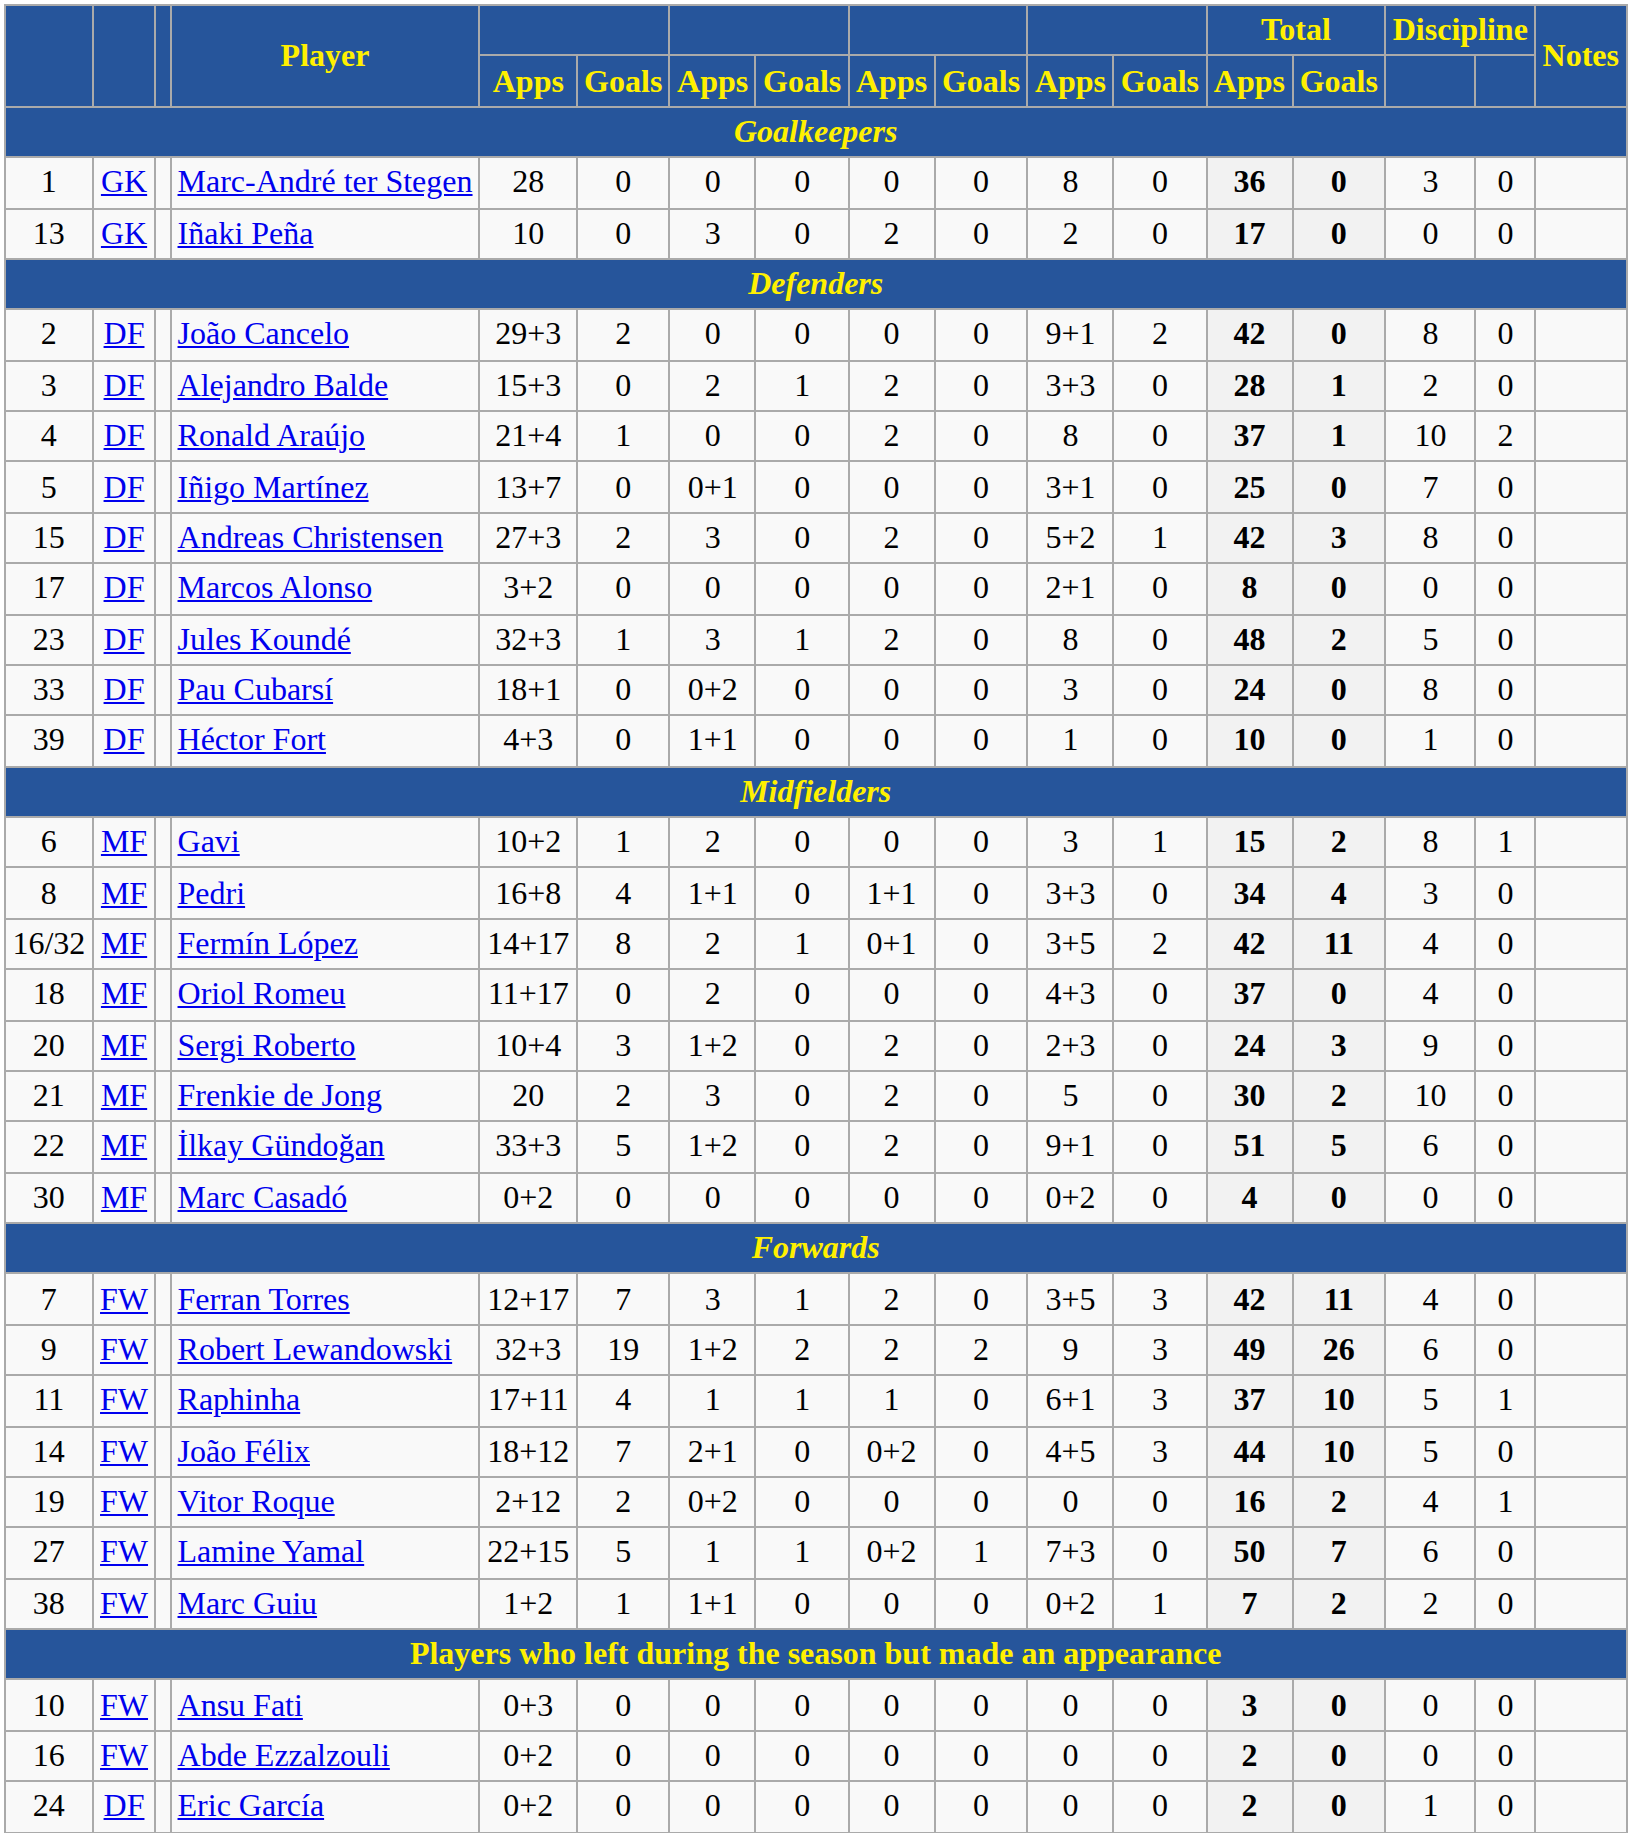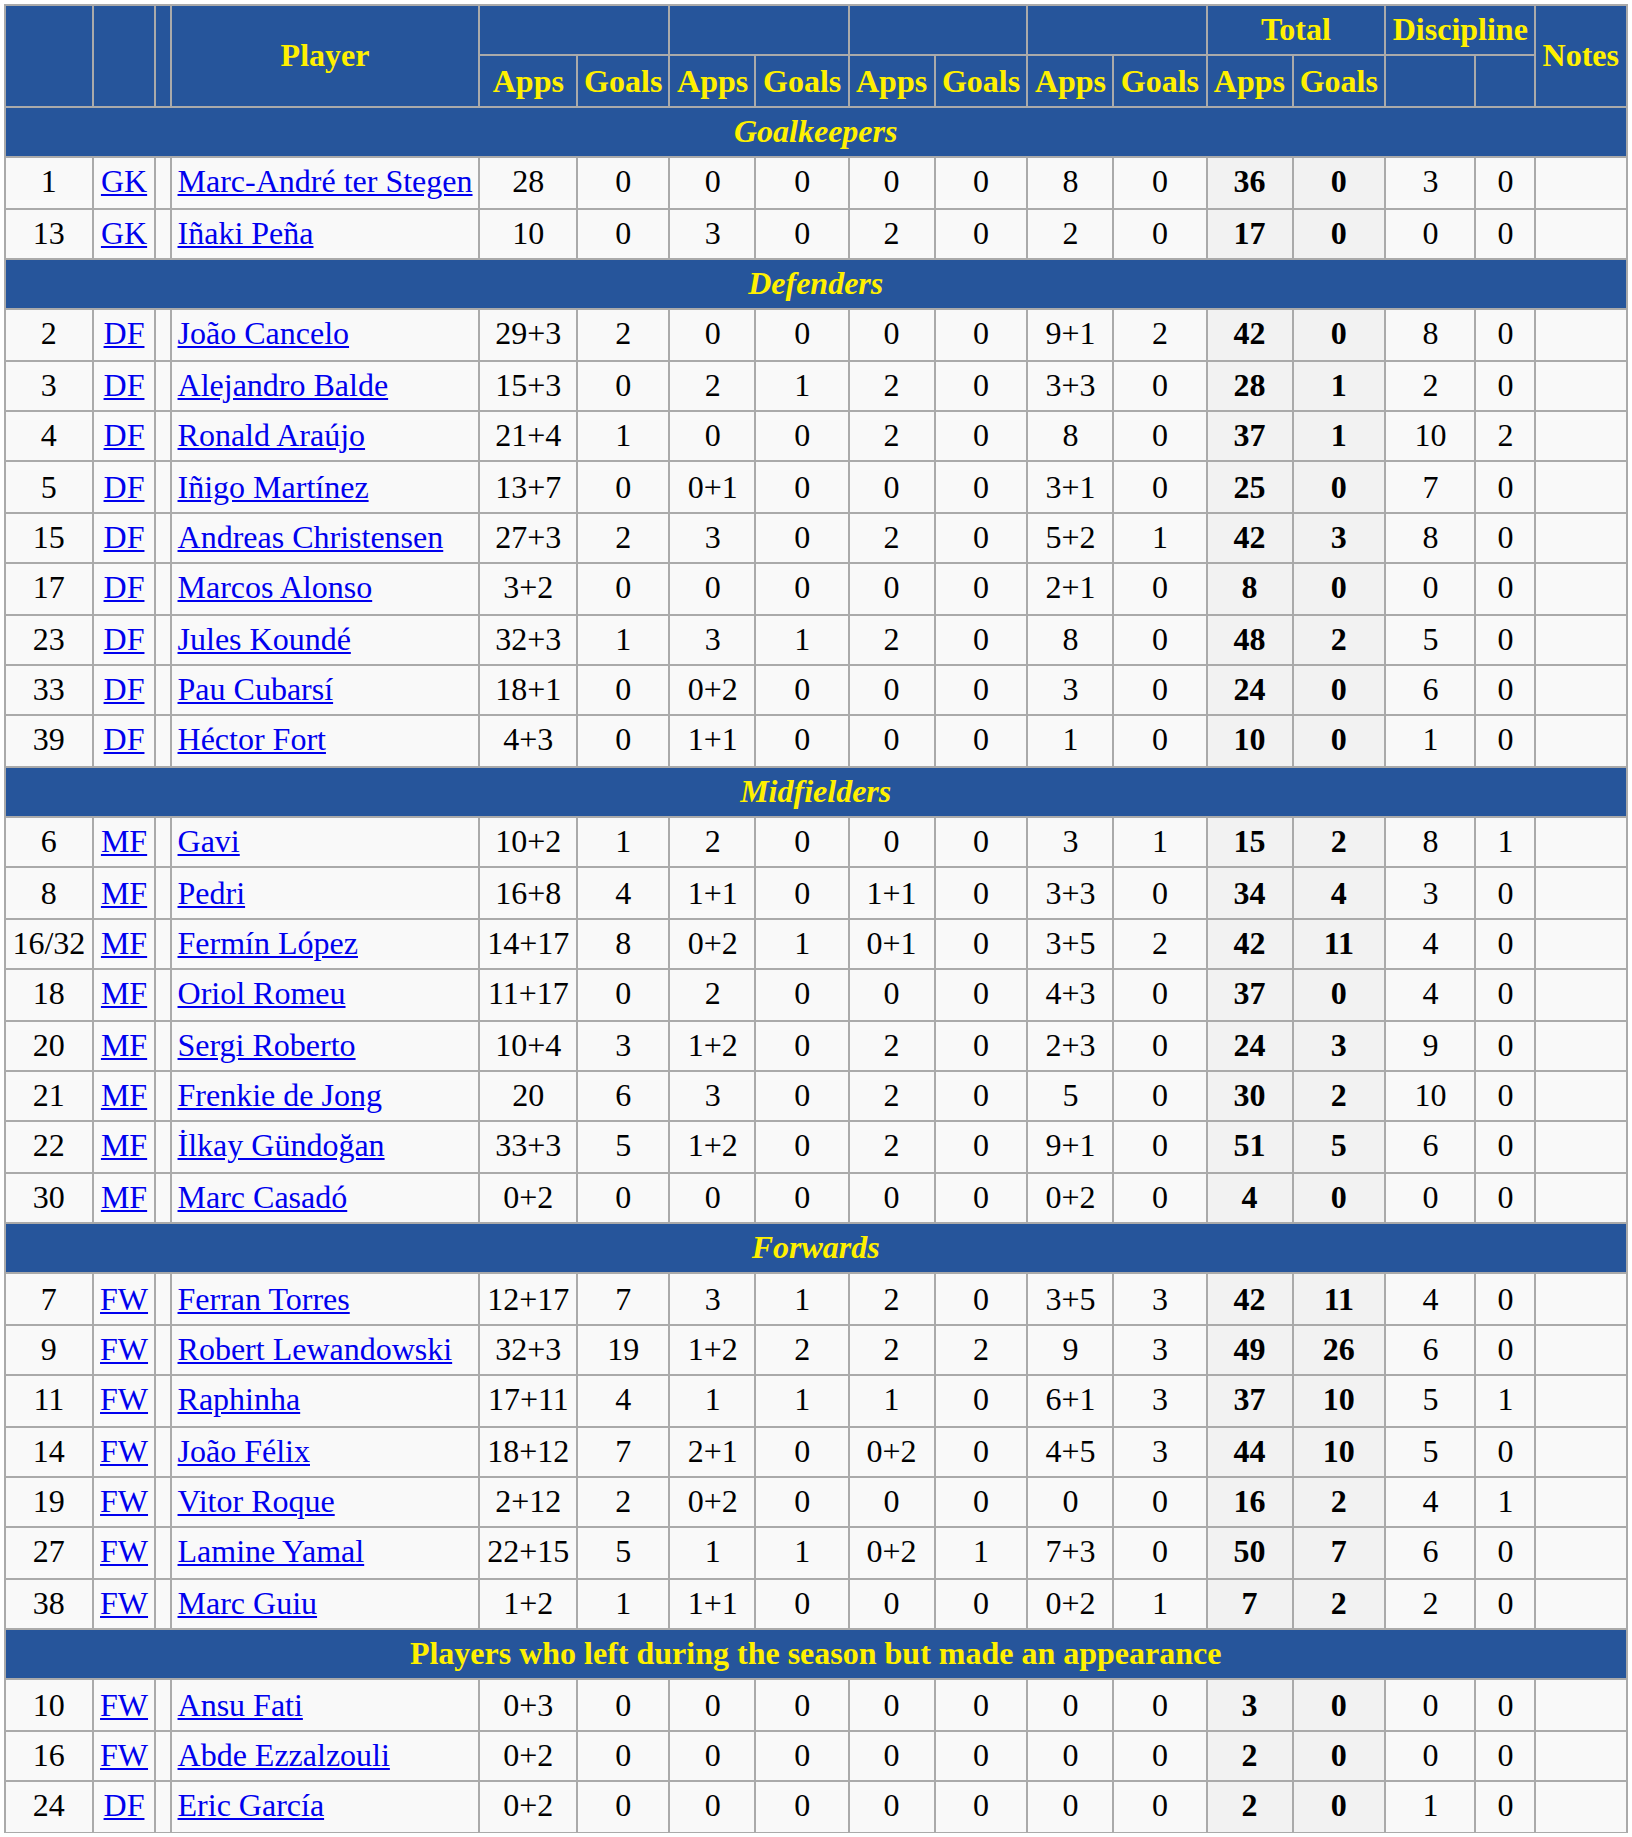(1431, 689) 8 -> (1431, 689) 6
(713, 943) 2 -> (713, 943) 0+2
(623, 1095) 2 -> (623, 1095) 6
